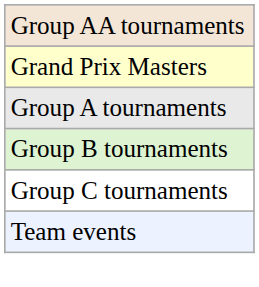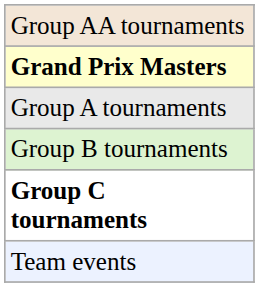(109, 66) normal -> (119, 66) bold
(119, 190) normal -> (79, 205) bold
